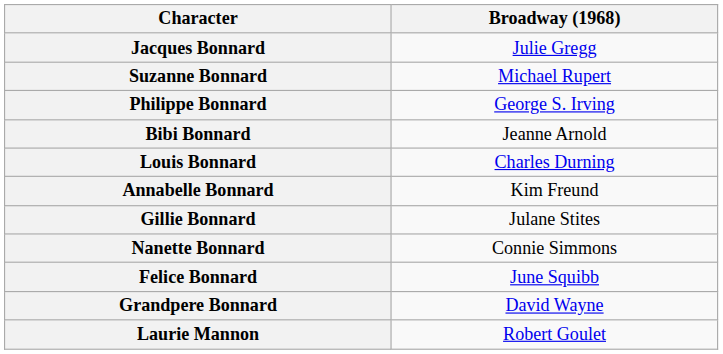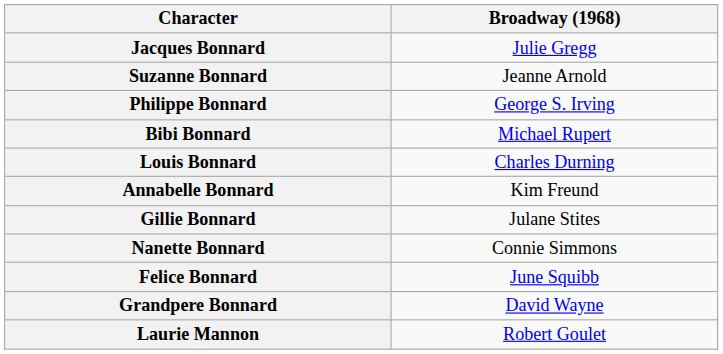(555, 76) Michael Rupert -> (555, 76) Jeanne Arnold
(555, 133) Jeanne Arnold -> (555, 133) Michael Rupert
